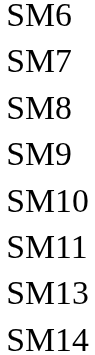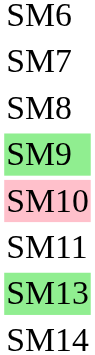(39, 154) no background -> (39, 154) lightgreen background
(48, 200) no background -> (48, 200) pink background
(48, 293) no background -> (48, 293) lightgreen background
